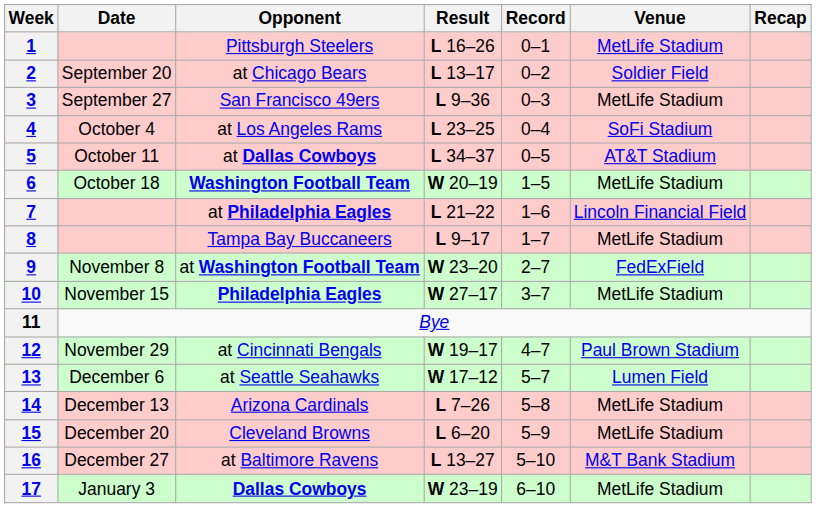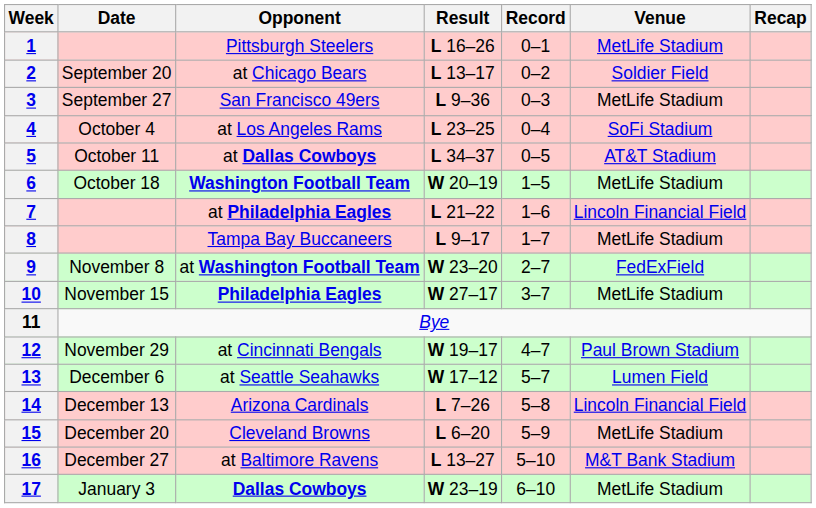(660, 405) MetLife Stadium -> (660, 405) Lincoln Financial Field
